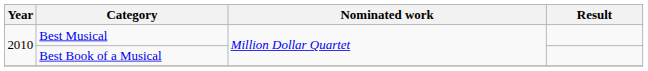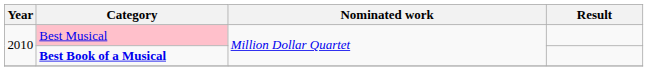(73, 35) no background -> (73, 35) pink background
(100, 55) normal -> (103, 55) bold
